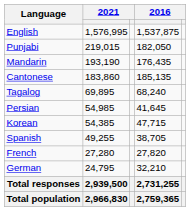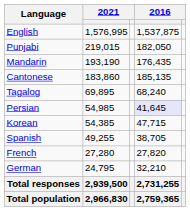(151, 107) no background -> (151, 107) lavender background
